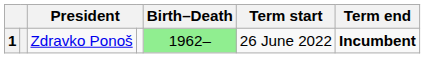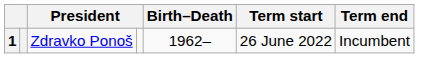(190, 40) lightgreen background -> (190, 40) no background
(377, 40) bold -> (374, 40) normal
